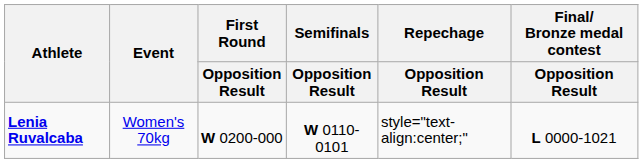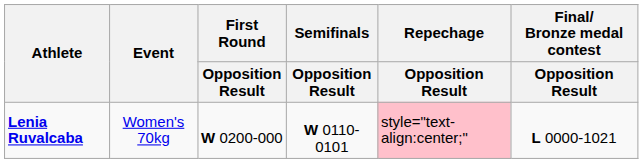(424, 131) no background -> (424, 131) pink background
